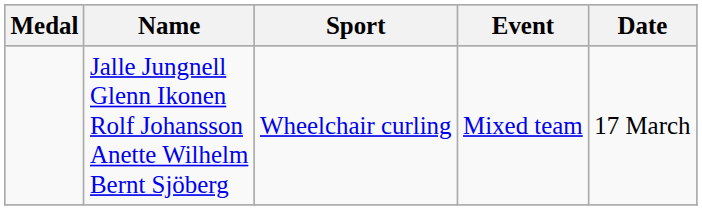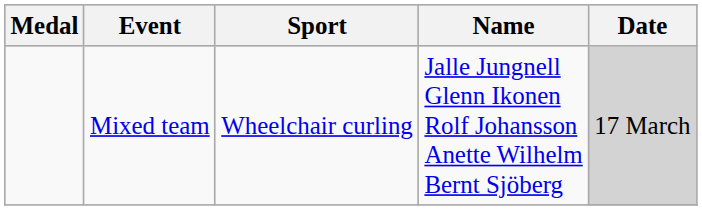columns swapped: (169, 25) <-> (523, 25)
(642, 125) no background -> (642, 125) lightgrey background
